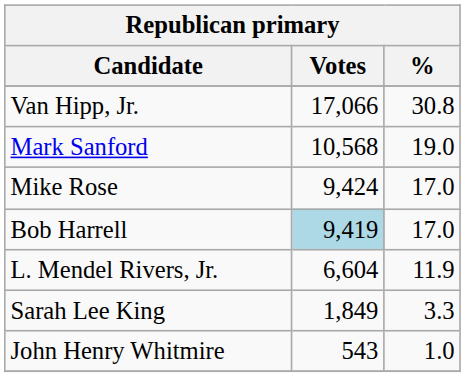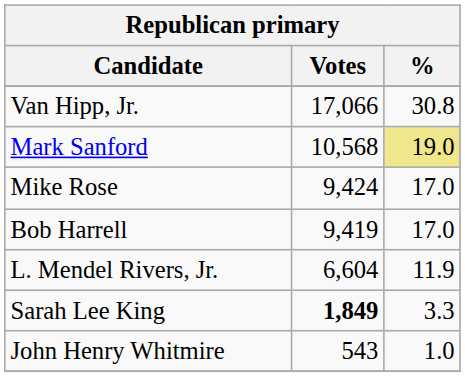(433, 147) no background -> (433, 147) khaki background
(351, 228) lightblue background -> (351, 228) no background
(351, 309) normal -> (351, 309) bold
